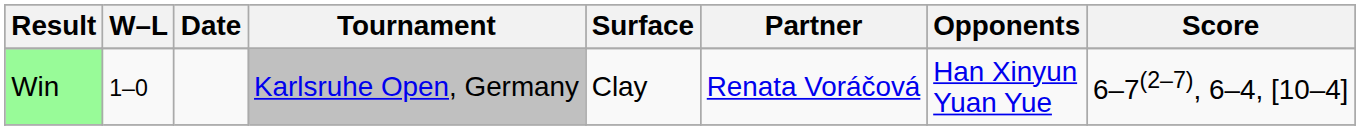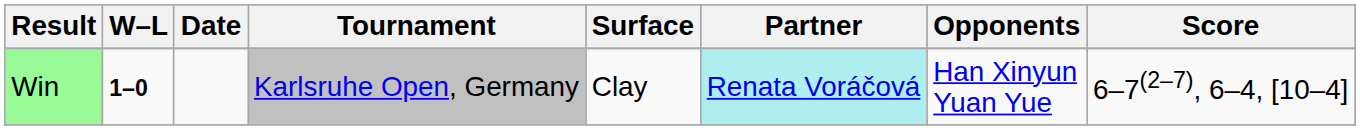(129, 88) normal -> (129, 86) bold
(814, 86) no background -> (814, 86) paleturquoise background
